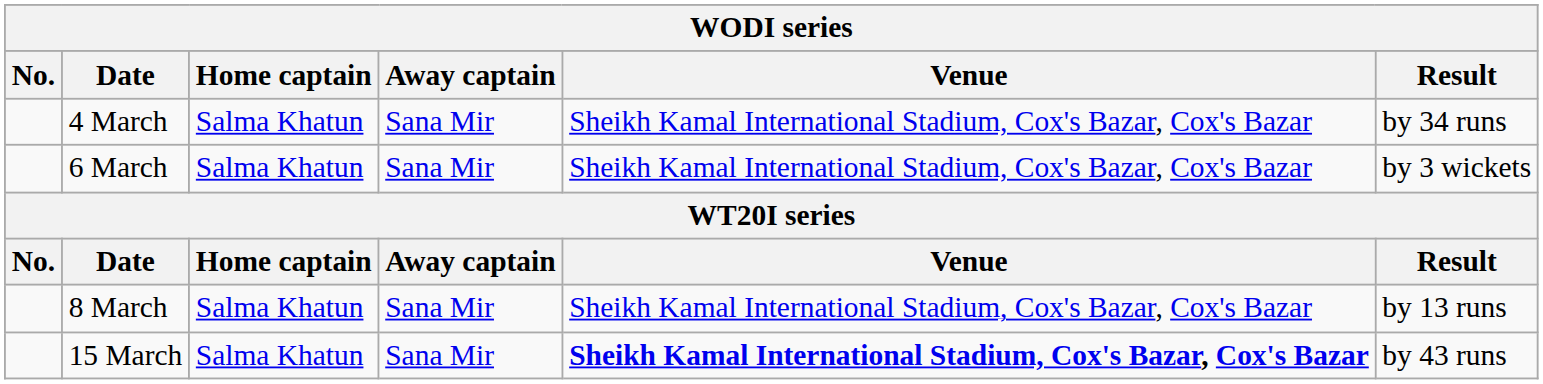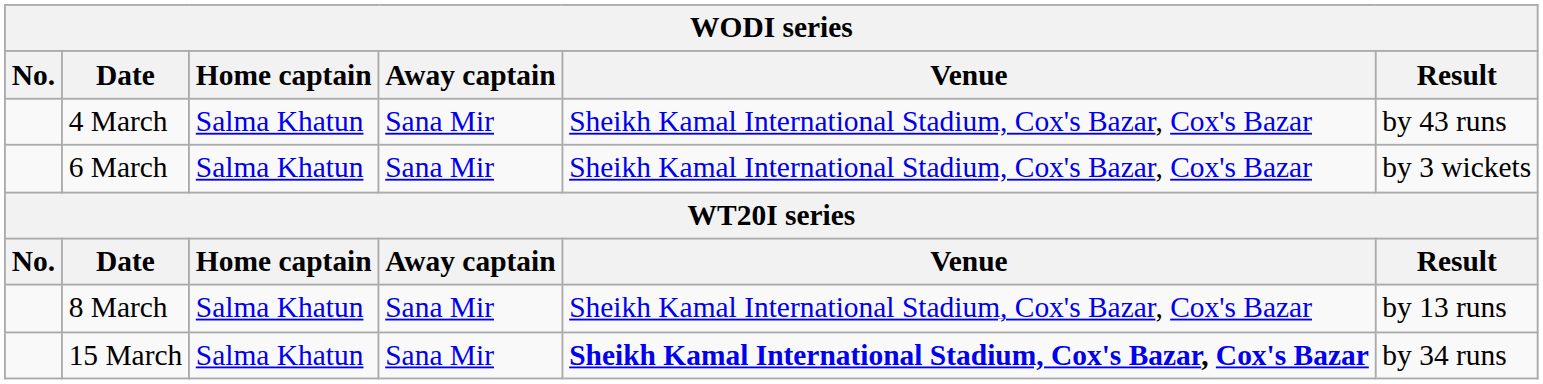(1445, 121) by 34 runs -> (1445, 121) by 43 runs
(1445, 354) by 43 runs -> (1445, 354) by 34 runs
